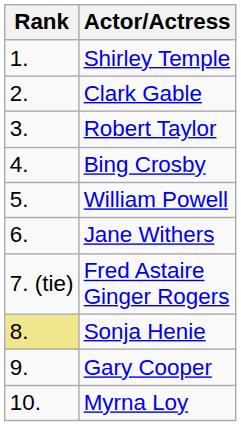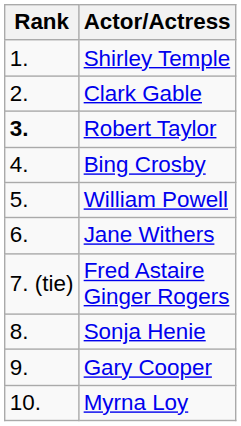(19, 128) normal -> (19, 128) bold
(19, 331) khaki background -> (19, 331) no background
